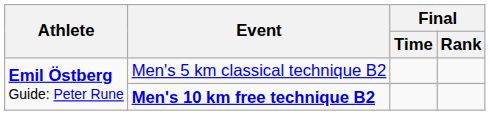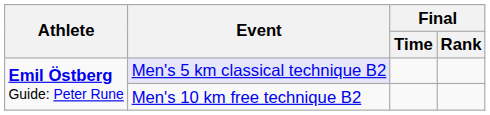(259, 71) no background -> (259, 71) lavender background
(253, 97) bold -> (246, 97) normal
